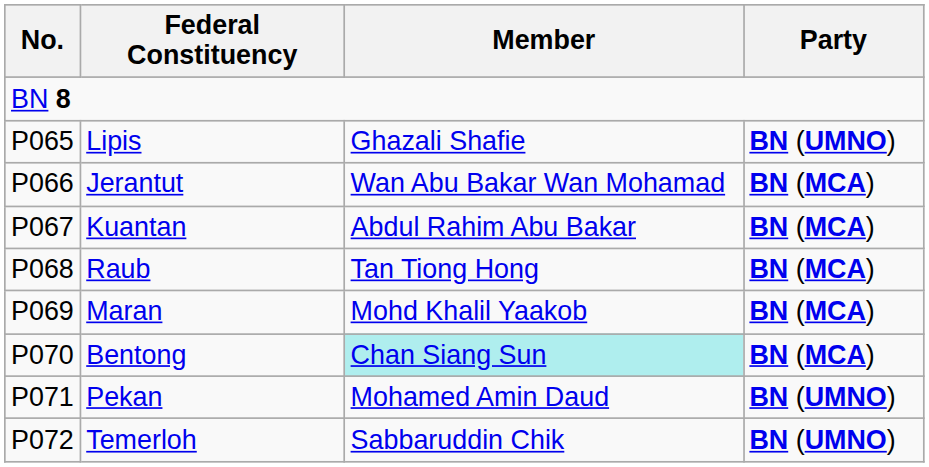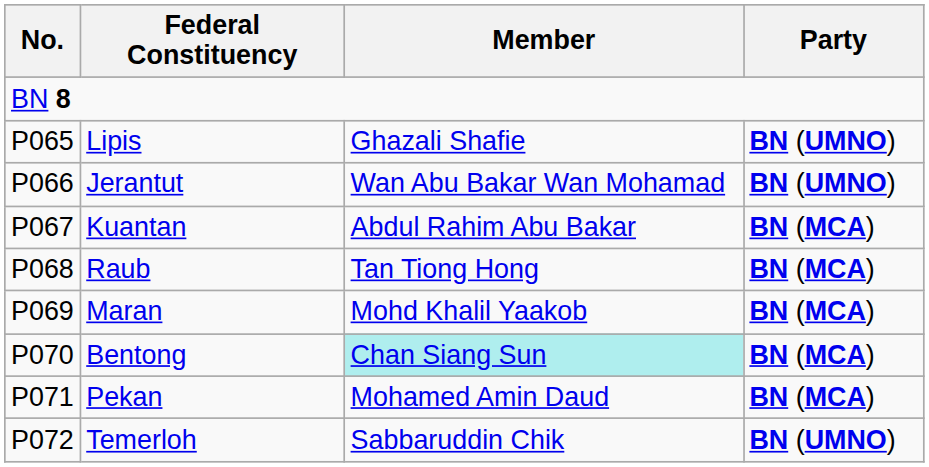(812, 183) BN (MCA) -> (823, 183) BN (UMNO)
(823, 397) BN (UMNO) -> (812, 397) BN (MCA)
